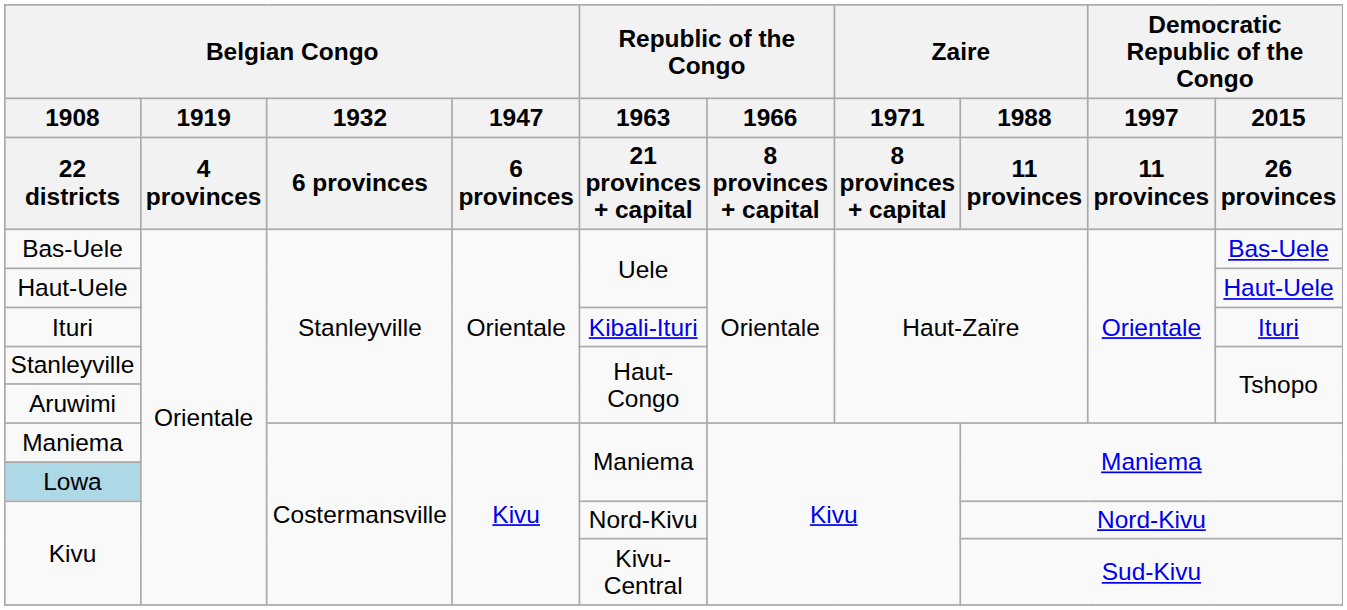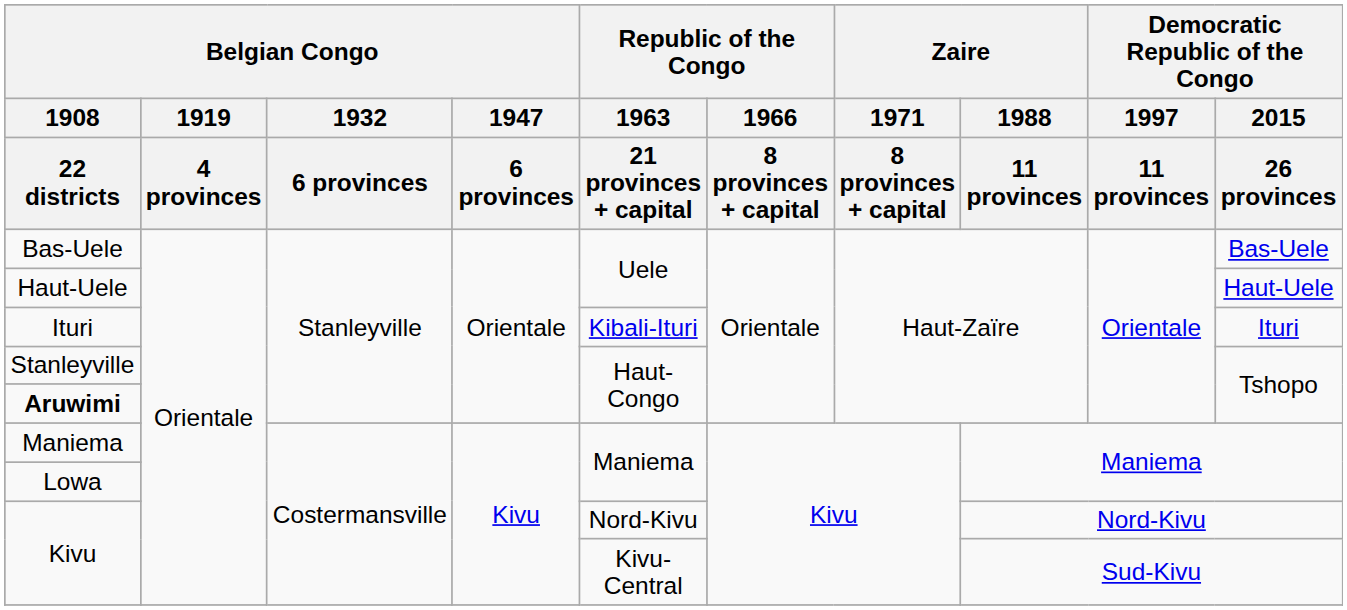(72, 404) normal -> (72, 404) bold
(72, 481) lightblue background -> (72, 481) no background
